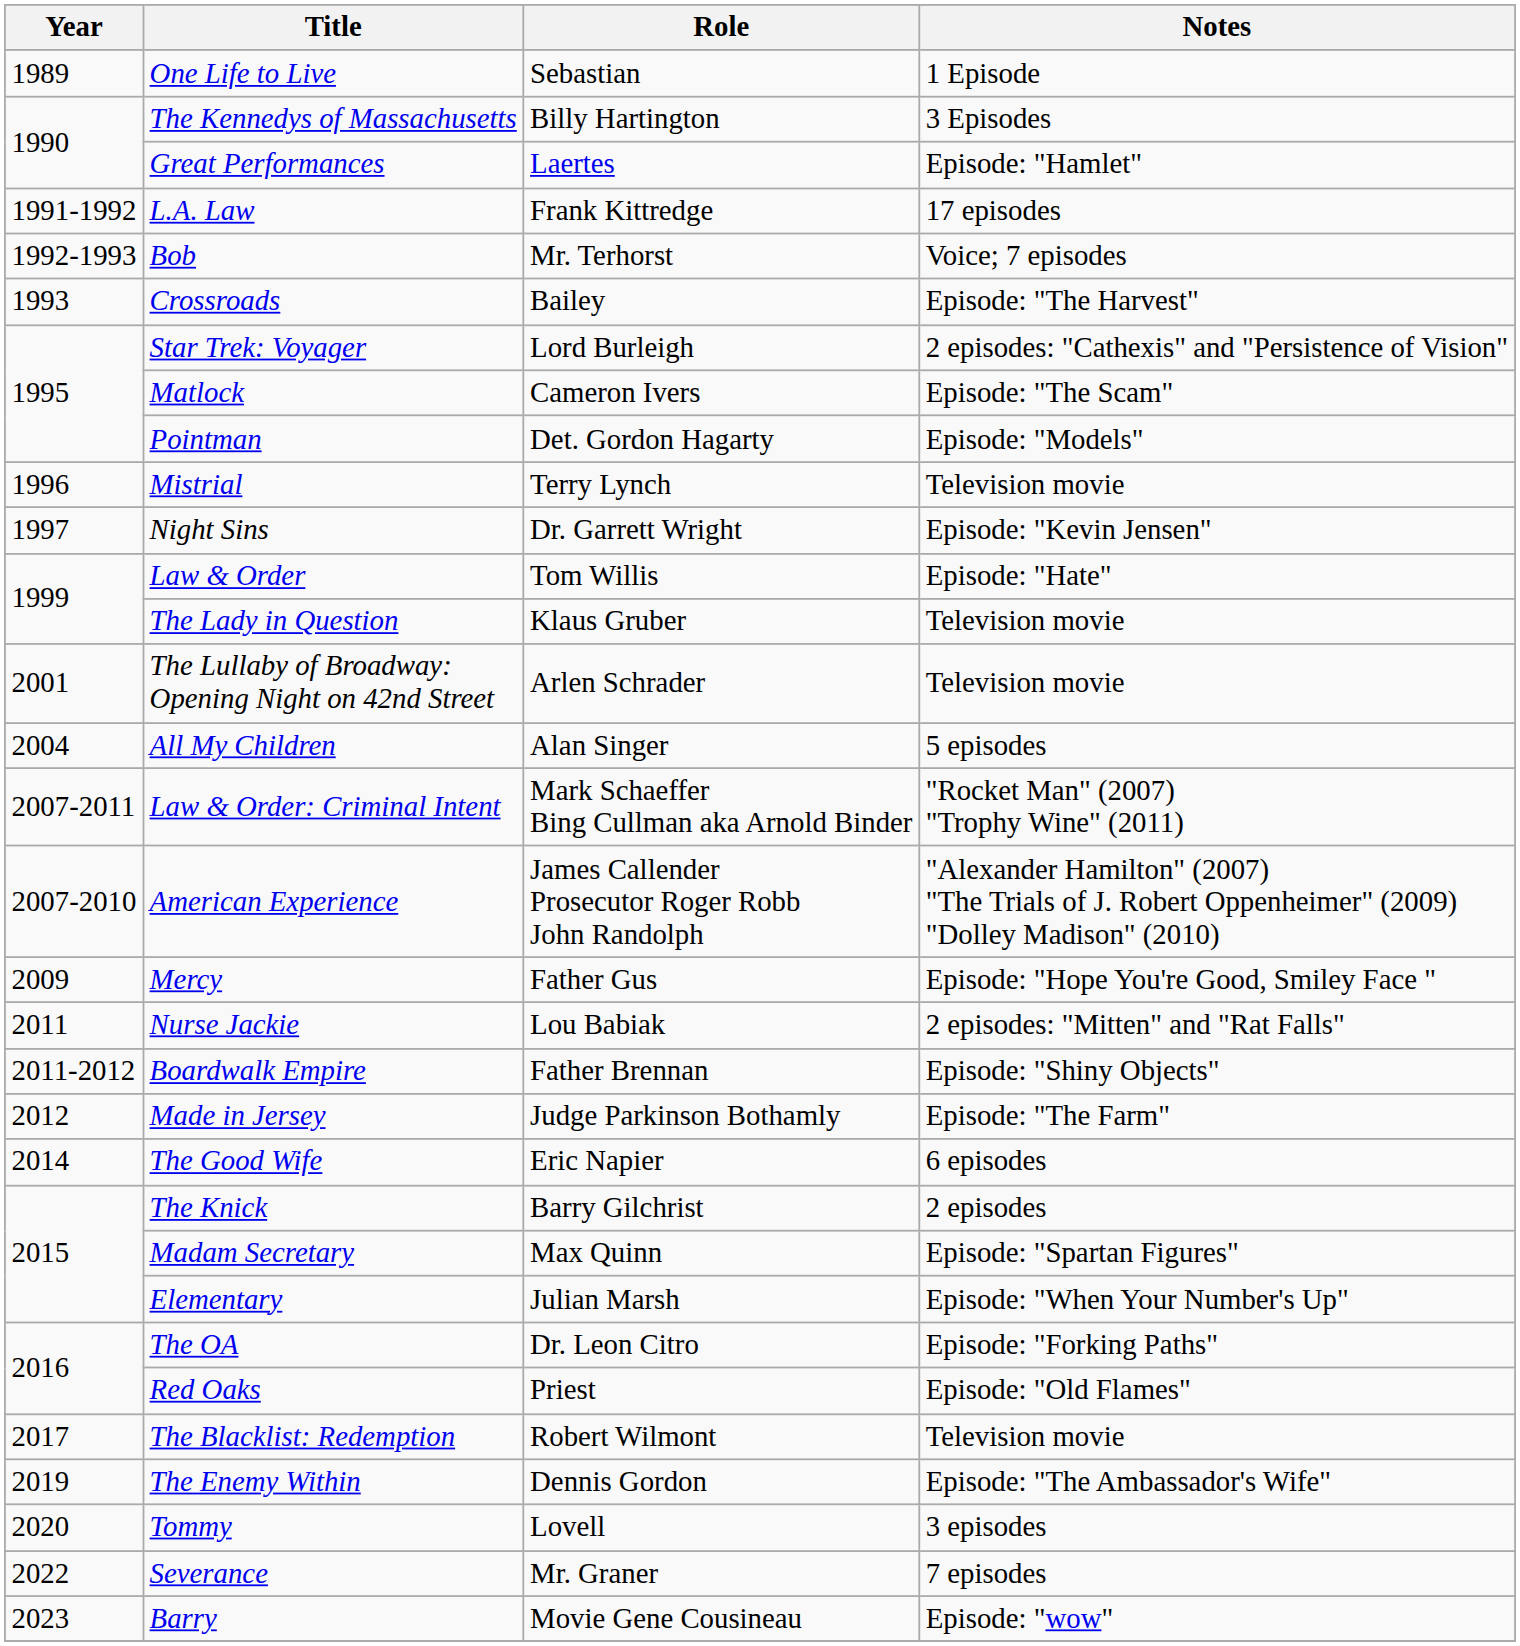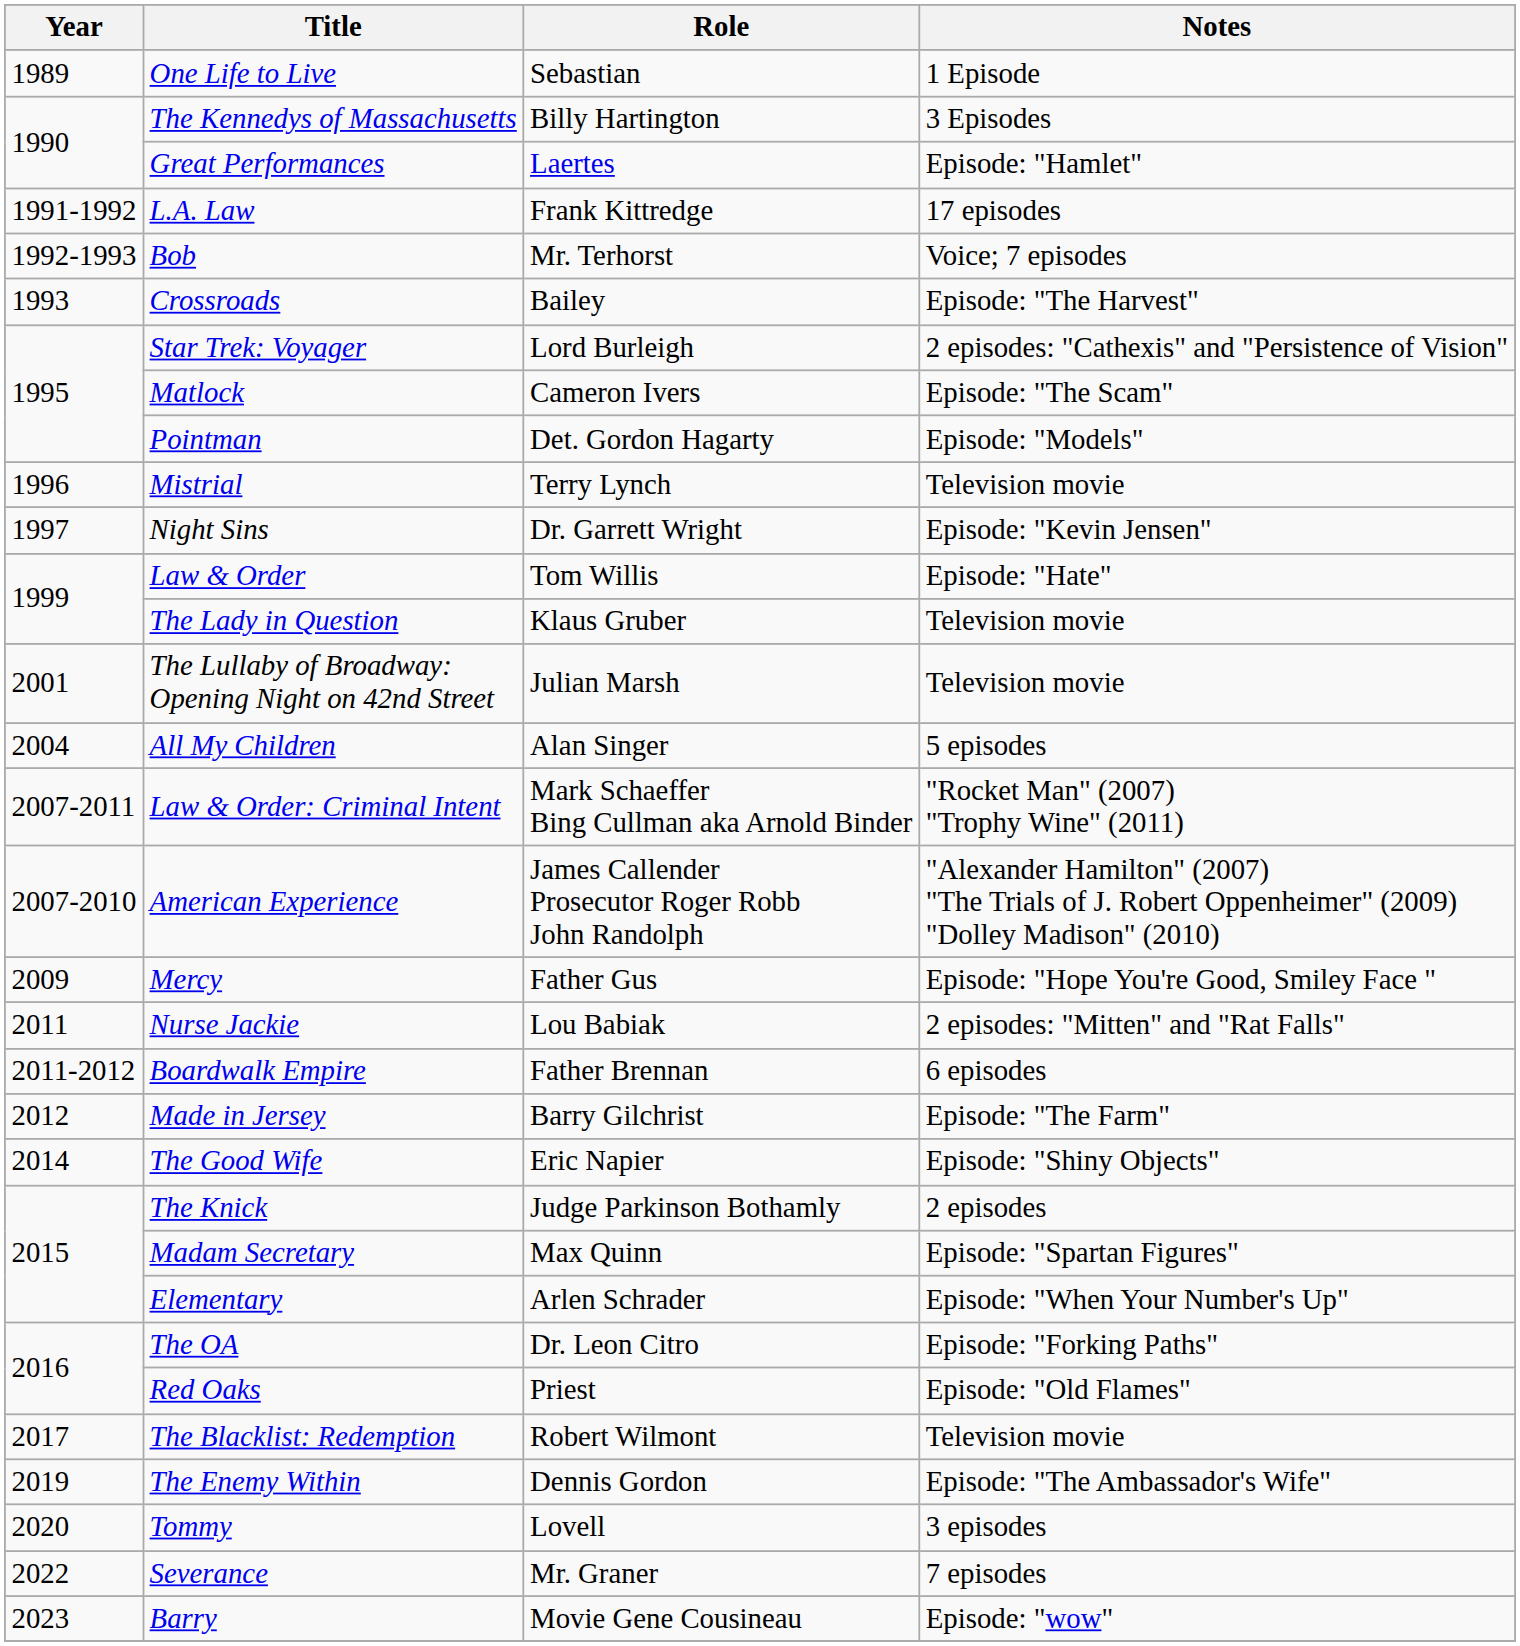(618, 682) Arlen Schrader -> (605, 682) Julian Marsh
(1073, 1070) Episode: "Shiny Objects" -> (986, 1070) 6 episodes
(685, 1116) Judge Parkinson Bothamly -> (617, 1116) Barry Gilchrist
(986, 1161) 6 episodes -> (1073, 1161) Episode: "Shiny Objects"
(617, 1207) Barry Gilchrist -> (685, 1207) Judge Parkinson Bothamly
(605, 1298) Julian Marsh -> (618, 1298) Arlen Schrader
